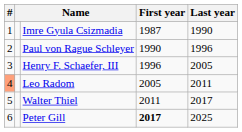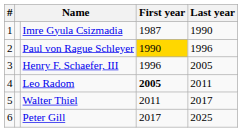(150, 48) no background -> (150, 48) gold background
(10, 83) lightsalmon background -> (10, 83) no background
(150, 83) normal -> (150, 83) bold
(150, 118) bold -> (150, 118) normal
